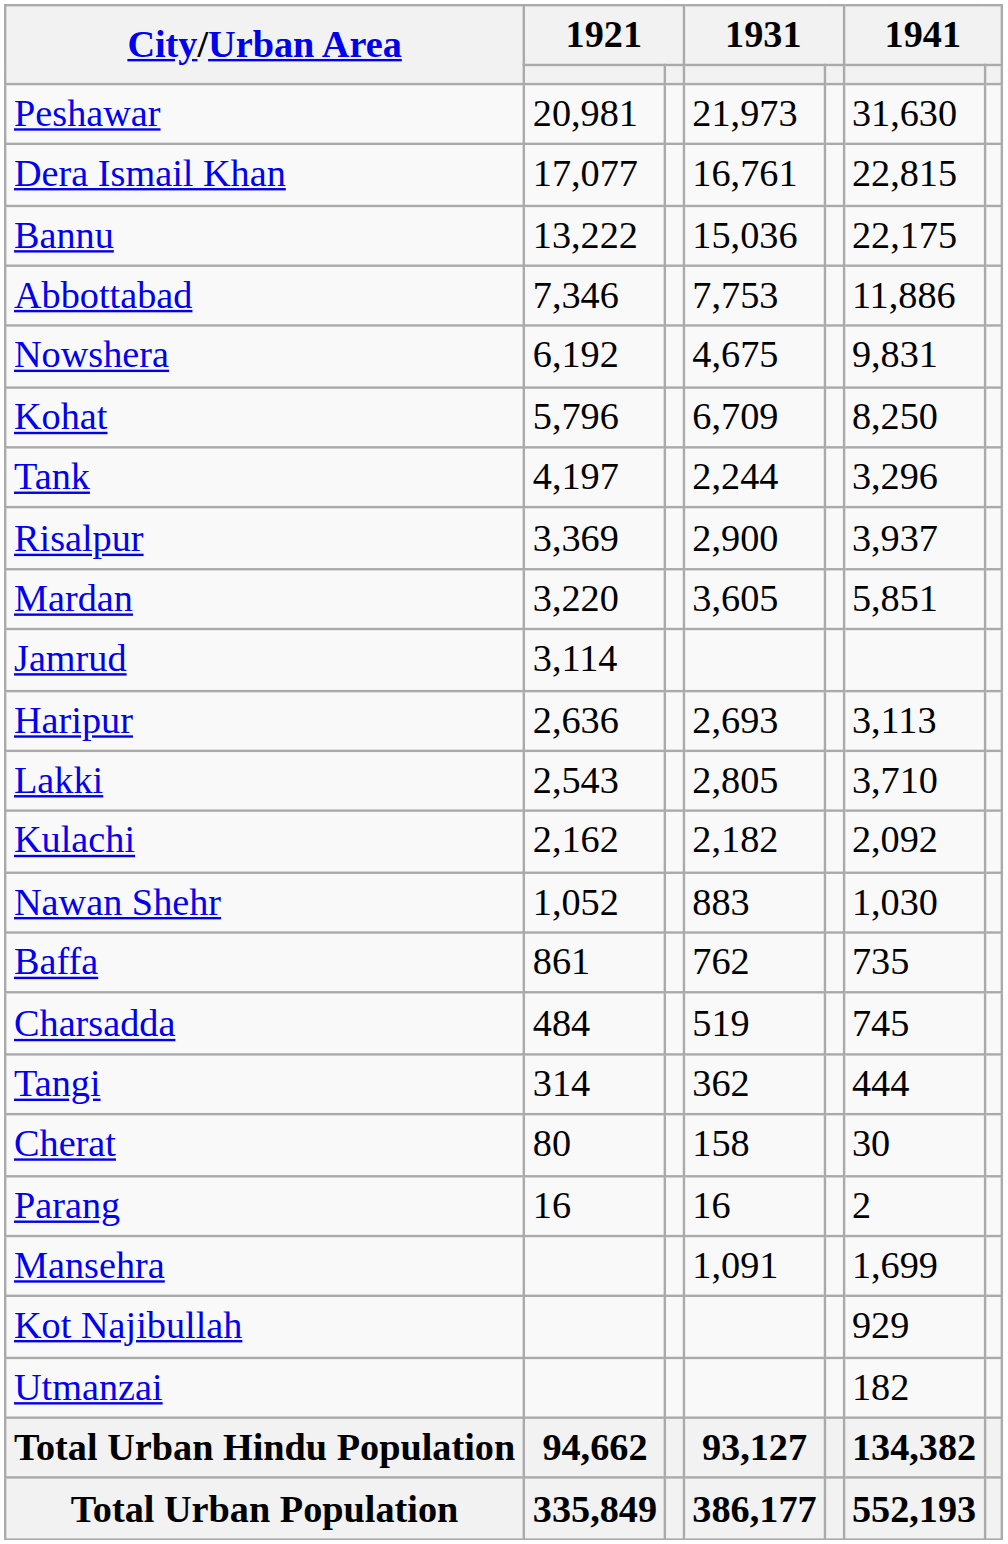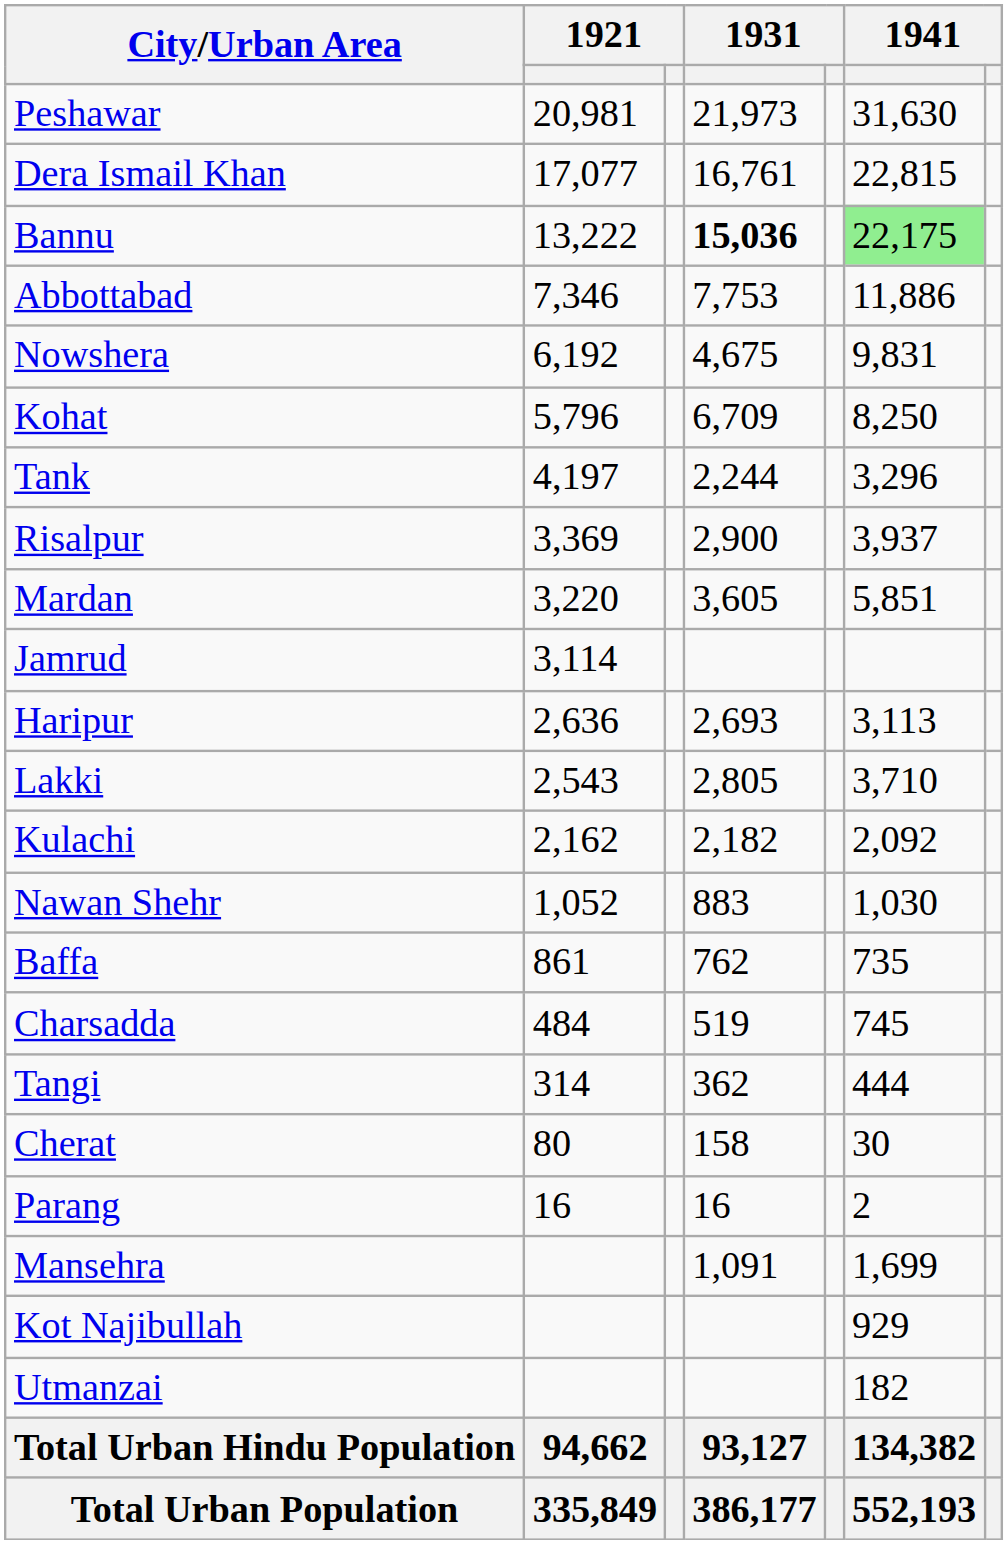(745, 234) normal -> (745, 234) bold
(904, 234) no background -> (904, 234) lightgreen background
